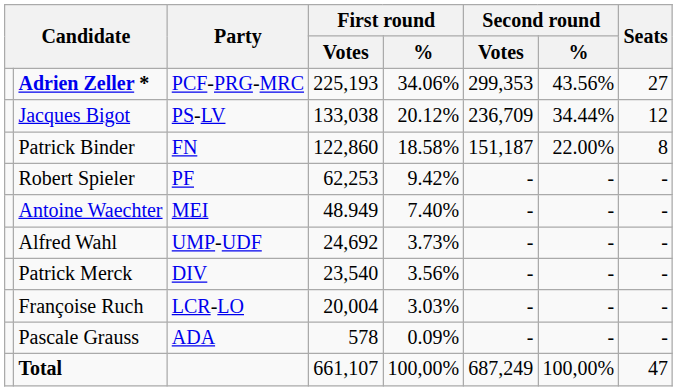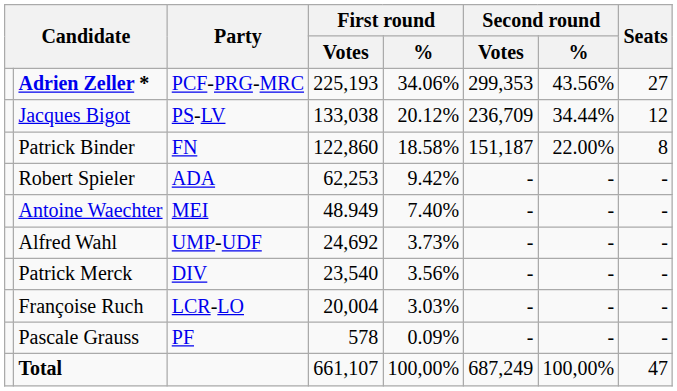(183, 178) PF -> (193, 178) ADA
(193, 337) ADA -> (183, 337) PF
